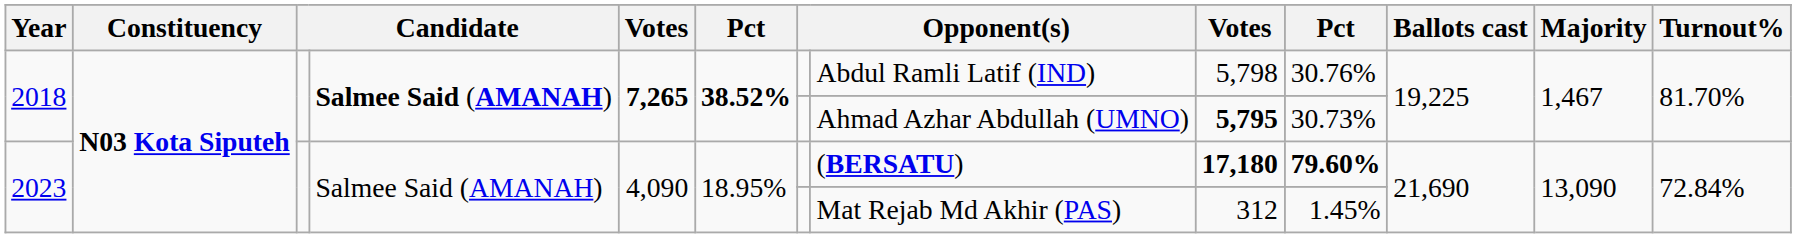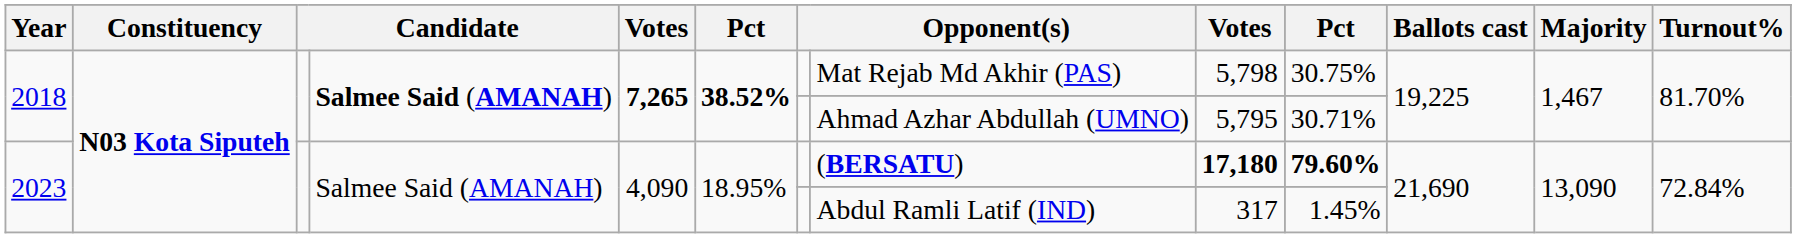(956, 72) Abdul Ramli Latif (IND) -> (969, 72) Mat Rejab Md Akhir (PAS)
(1333, 72) 30.76% -> (1333, 72) 30.75%
(1247, 118) bold -> (1247, 118) normal
(1333, 118) 30.73% -> (1333, 118) 30.71%
(969, 209) Mat Rejab Md Akhir (PAS) -> (956, 209) Abdul Ramli Latif (IND)
(1257, 209) 312 -> (1257, 209) 317
